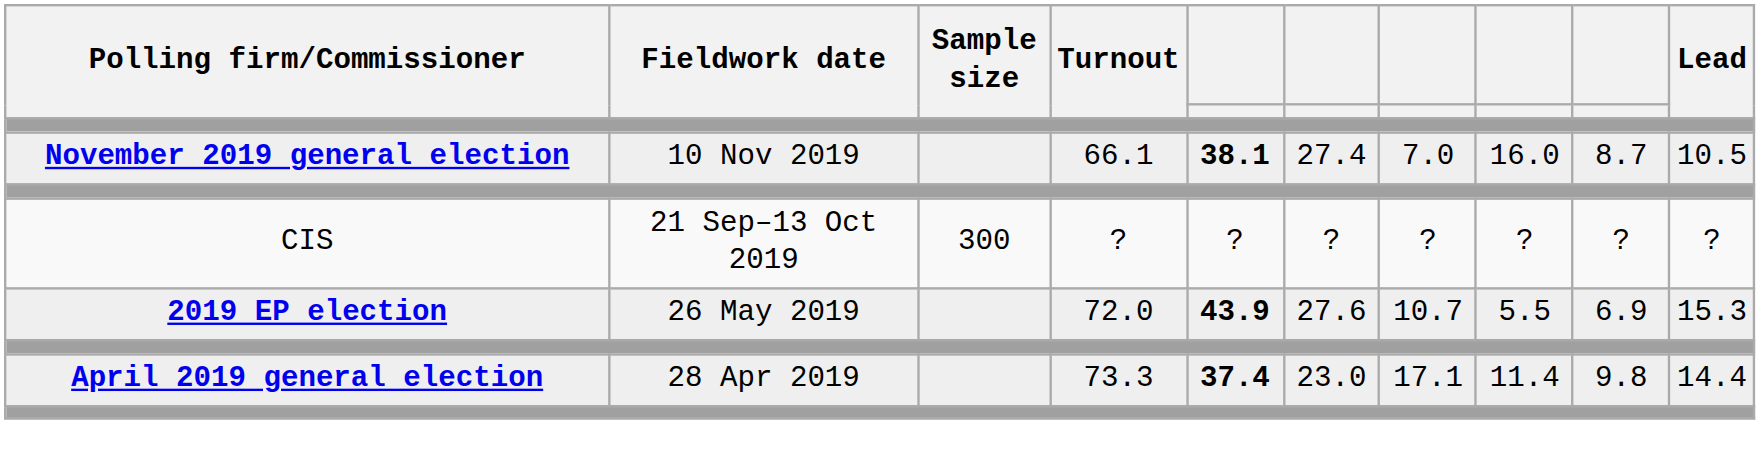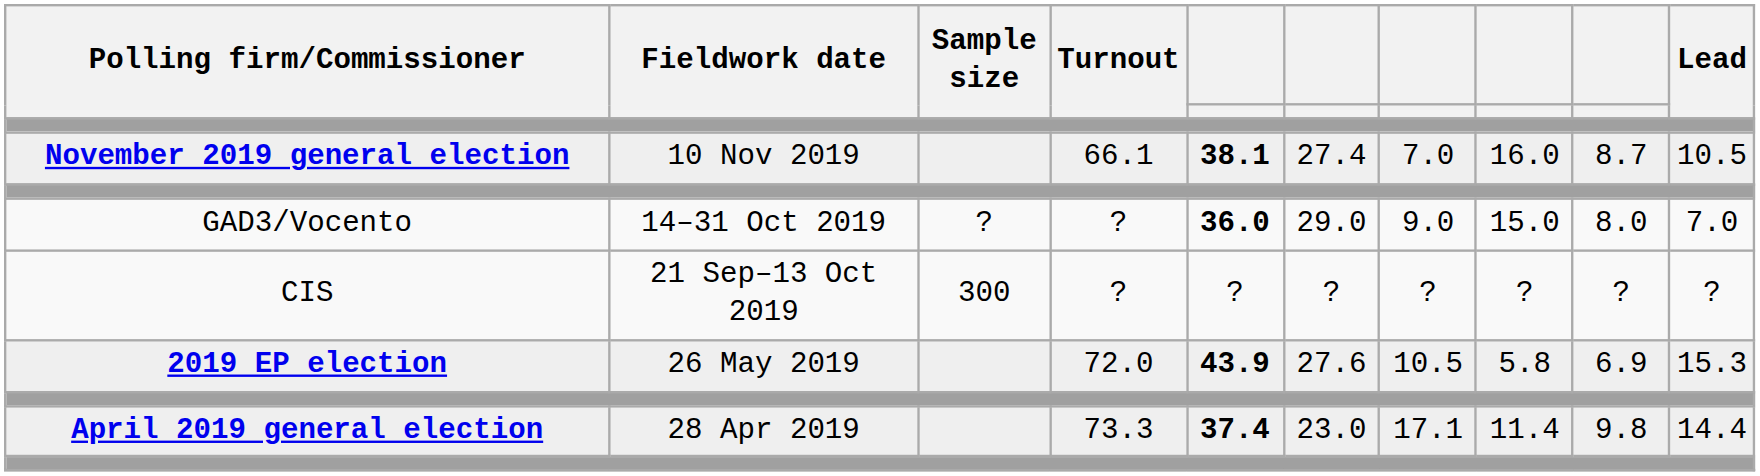+ row: (307, 224)
(1428, 314) 10.7 -> (1428, 366) 10.5
(1525, 314) 5.5 -> (1525, 366) 5.8
